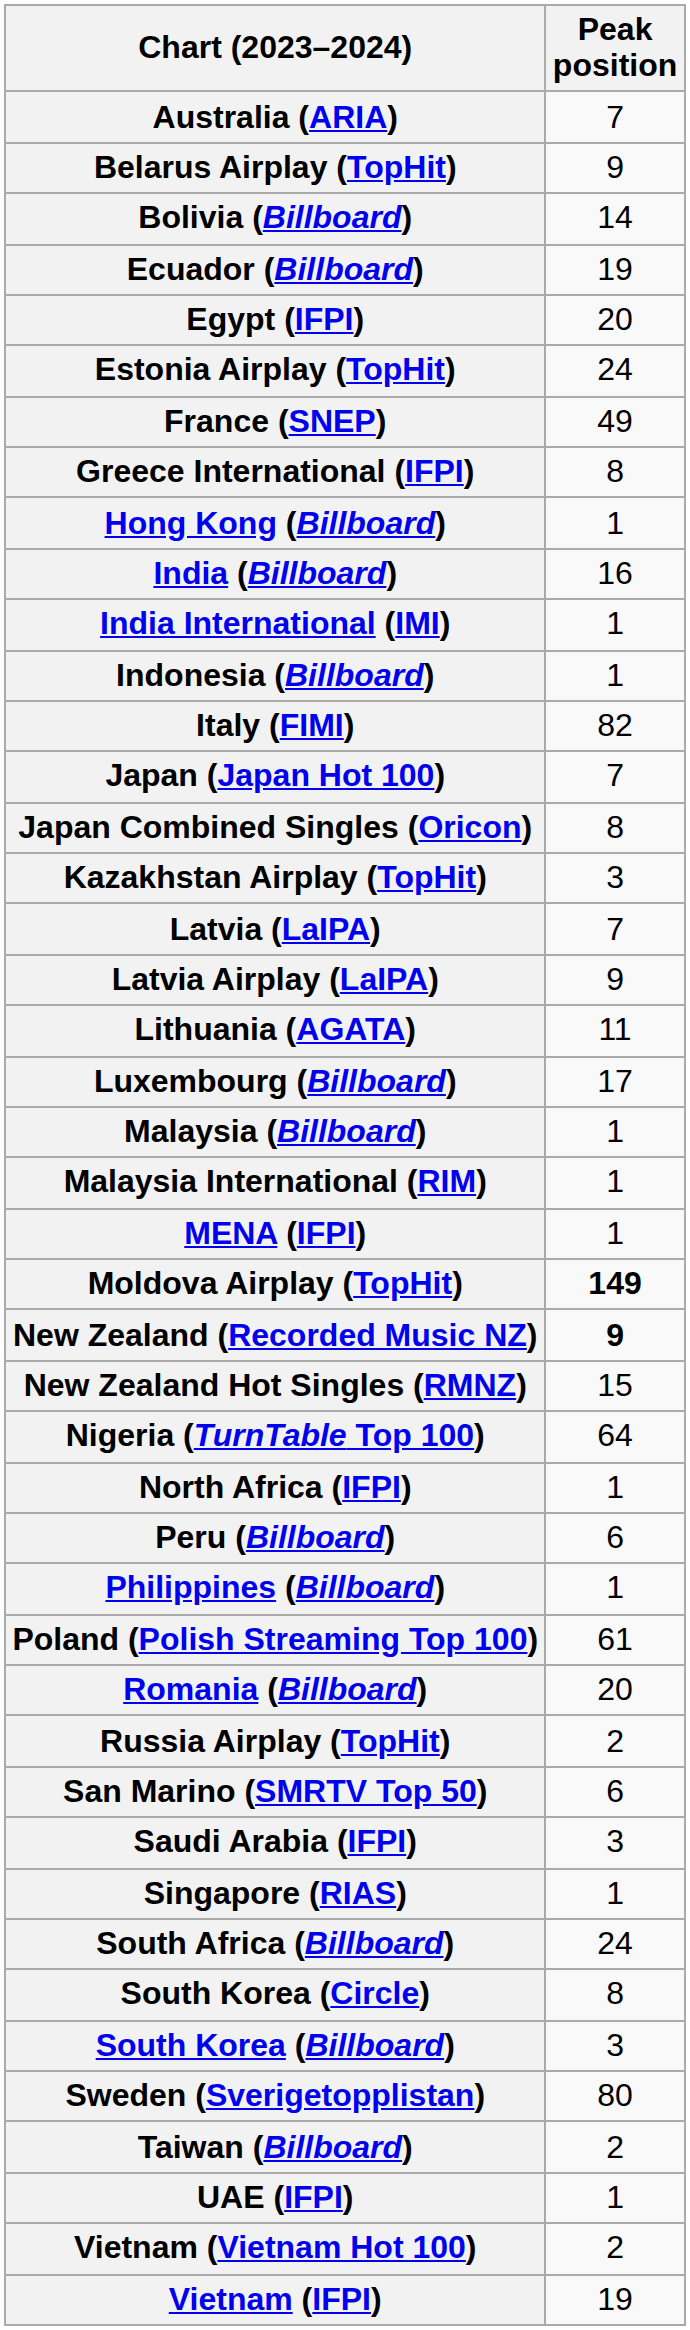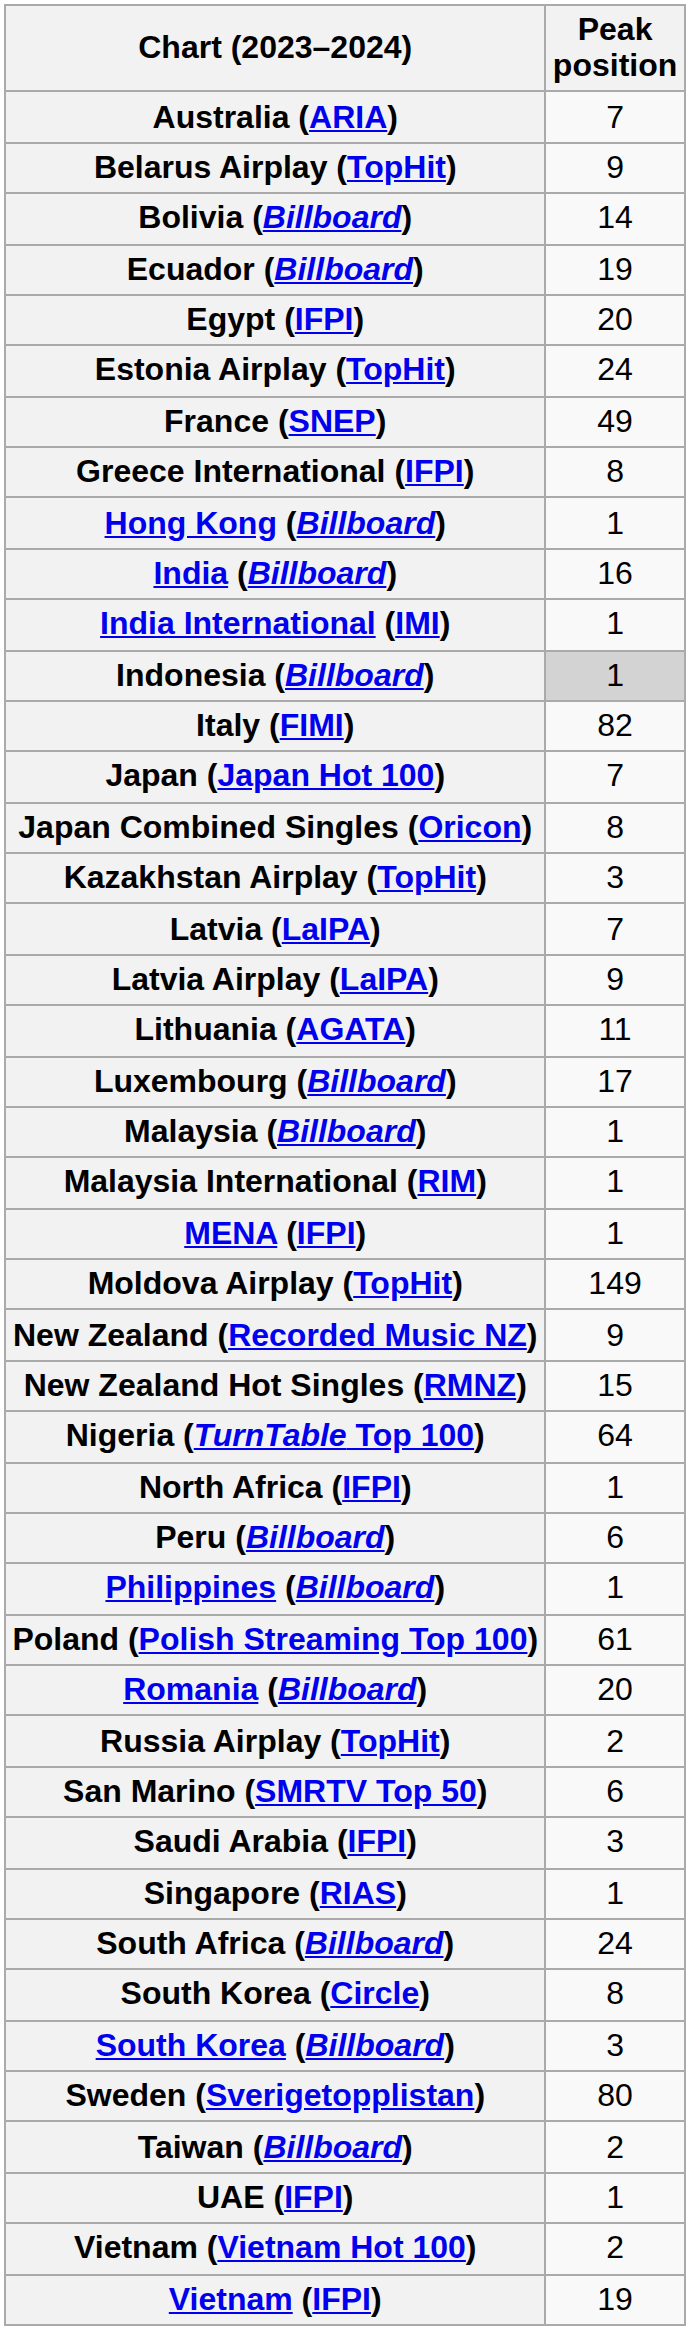(615, 674) no background -> (615, 674) lightgrey background
(615, 1283) bold -> (615, 1283) normal
(615, 1334) bold -> (615, 1334) normal
